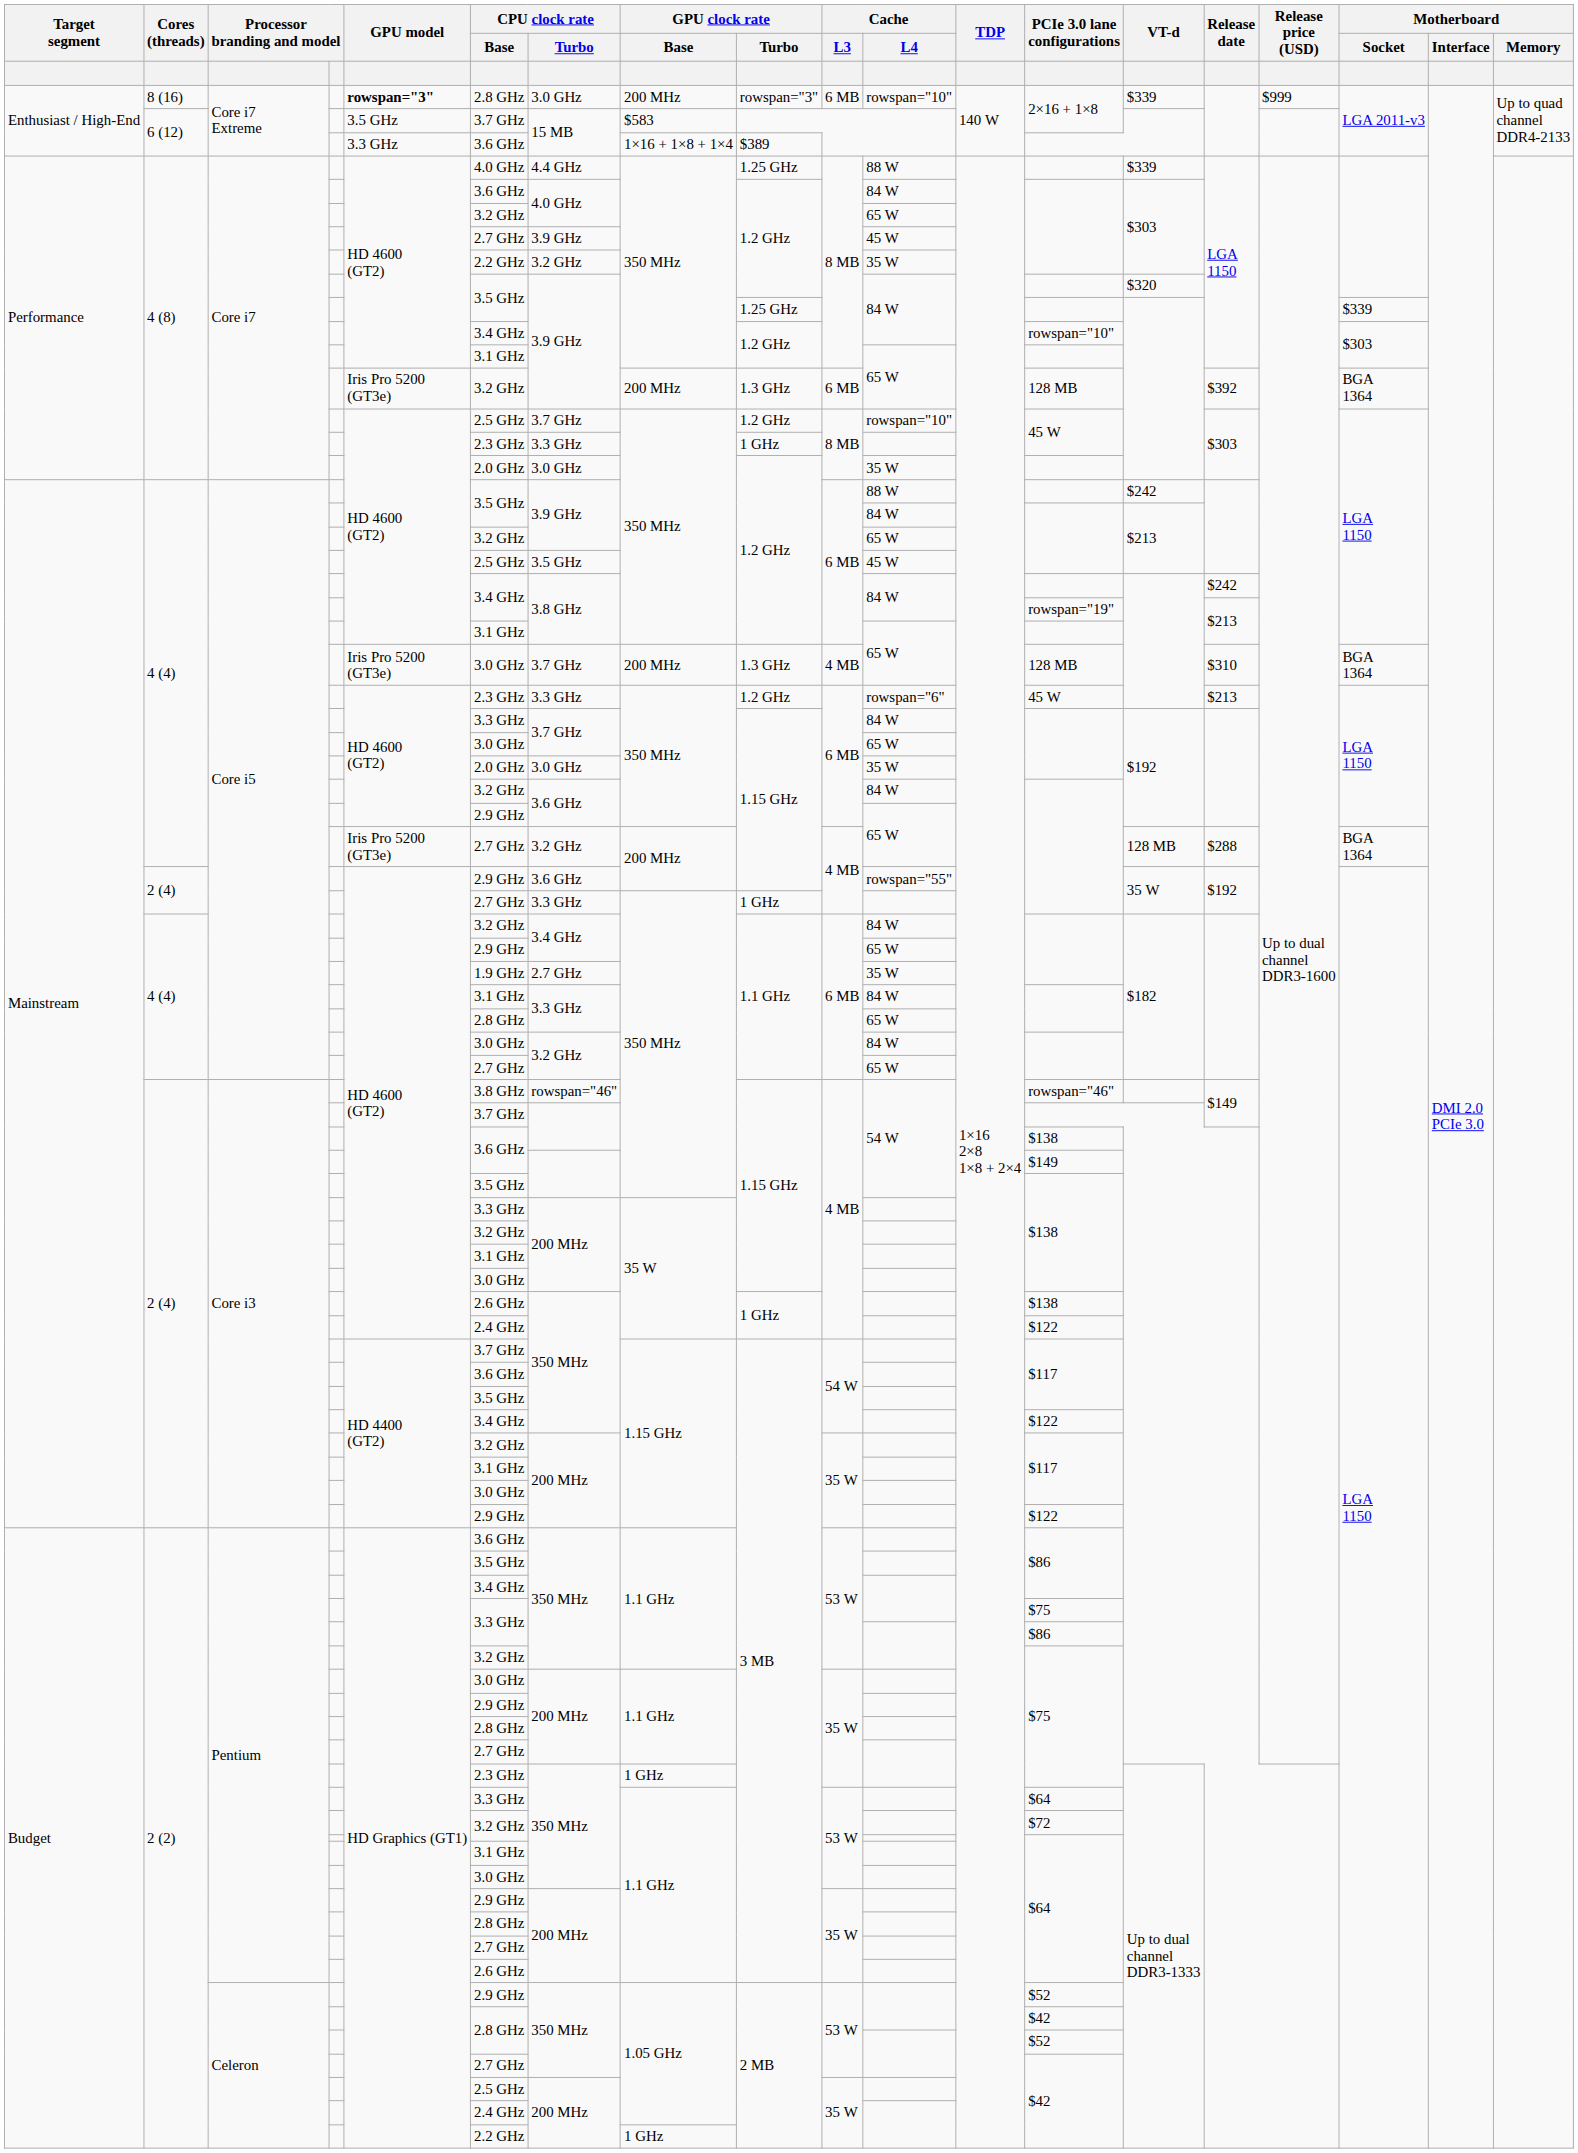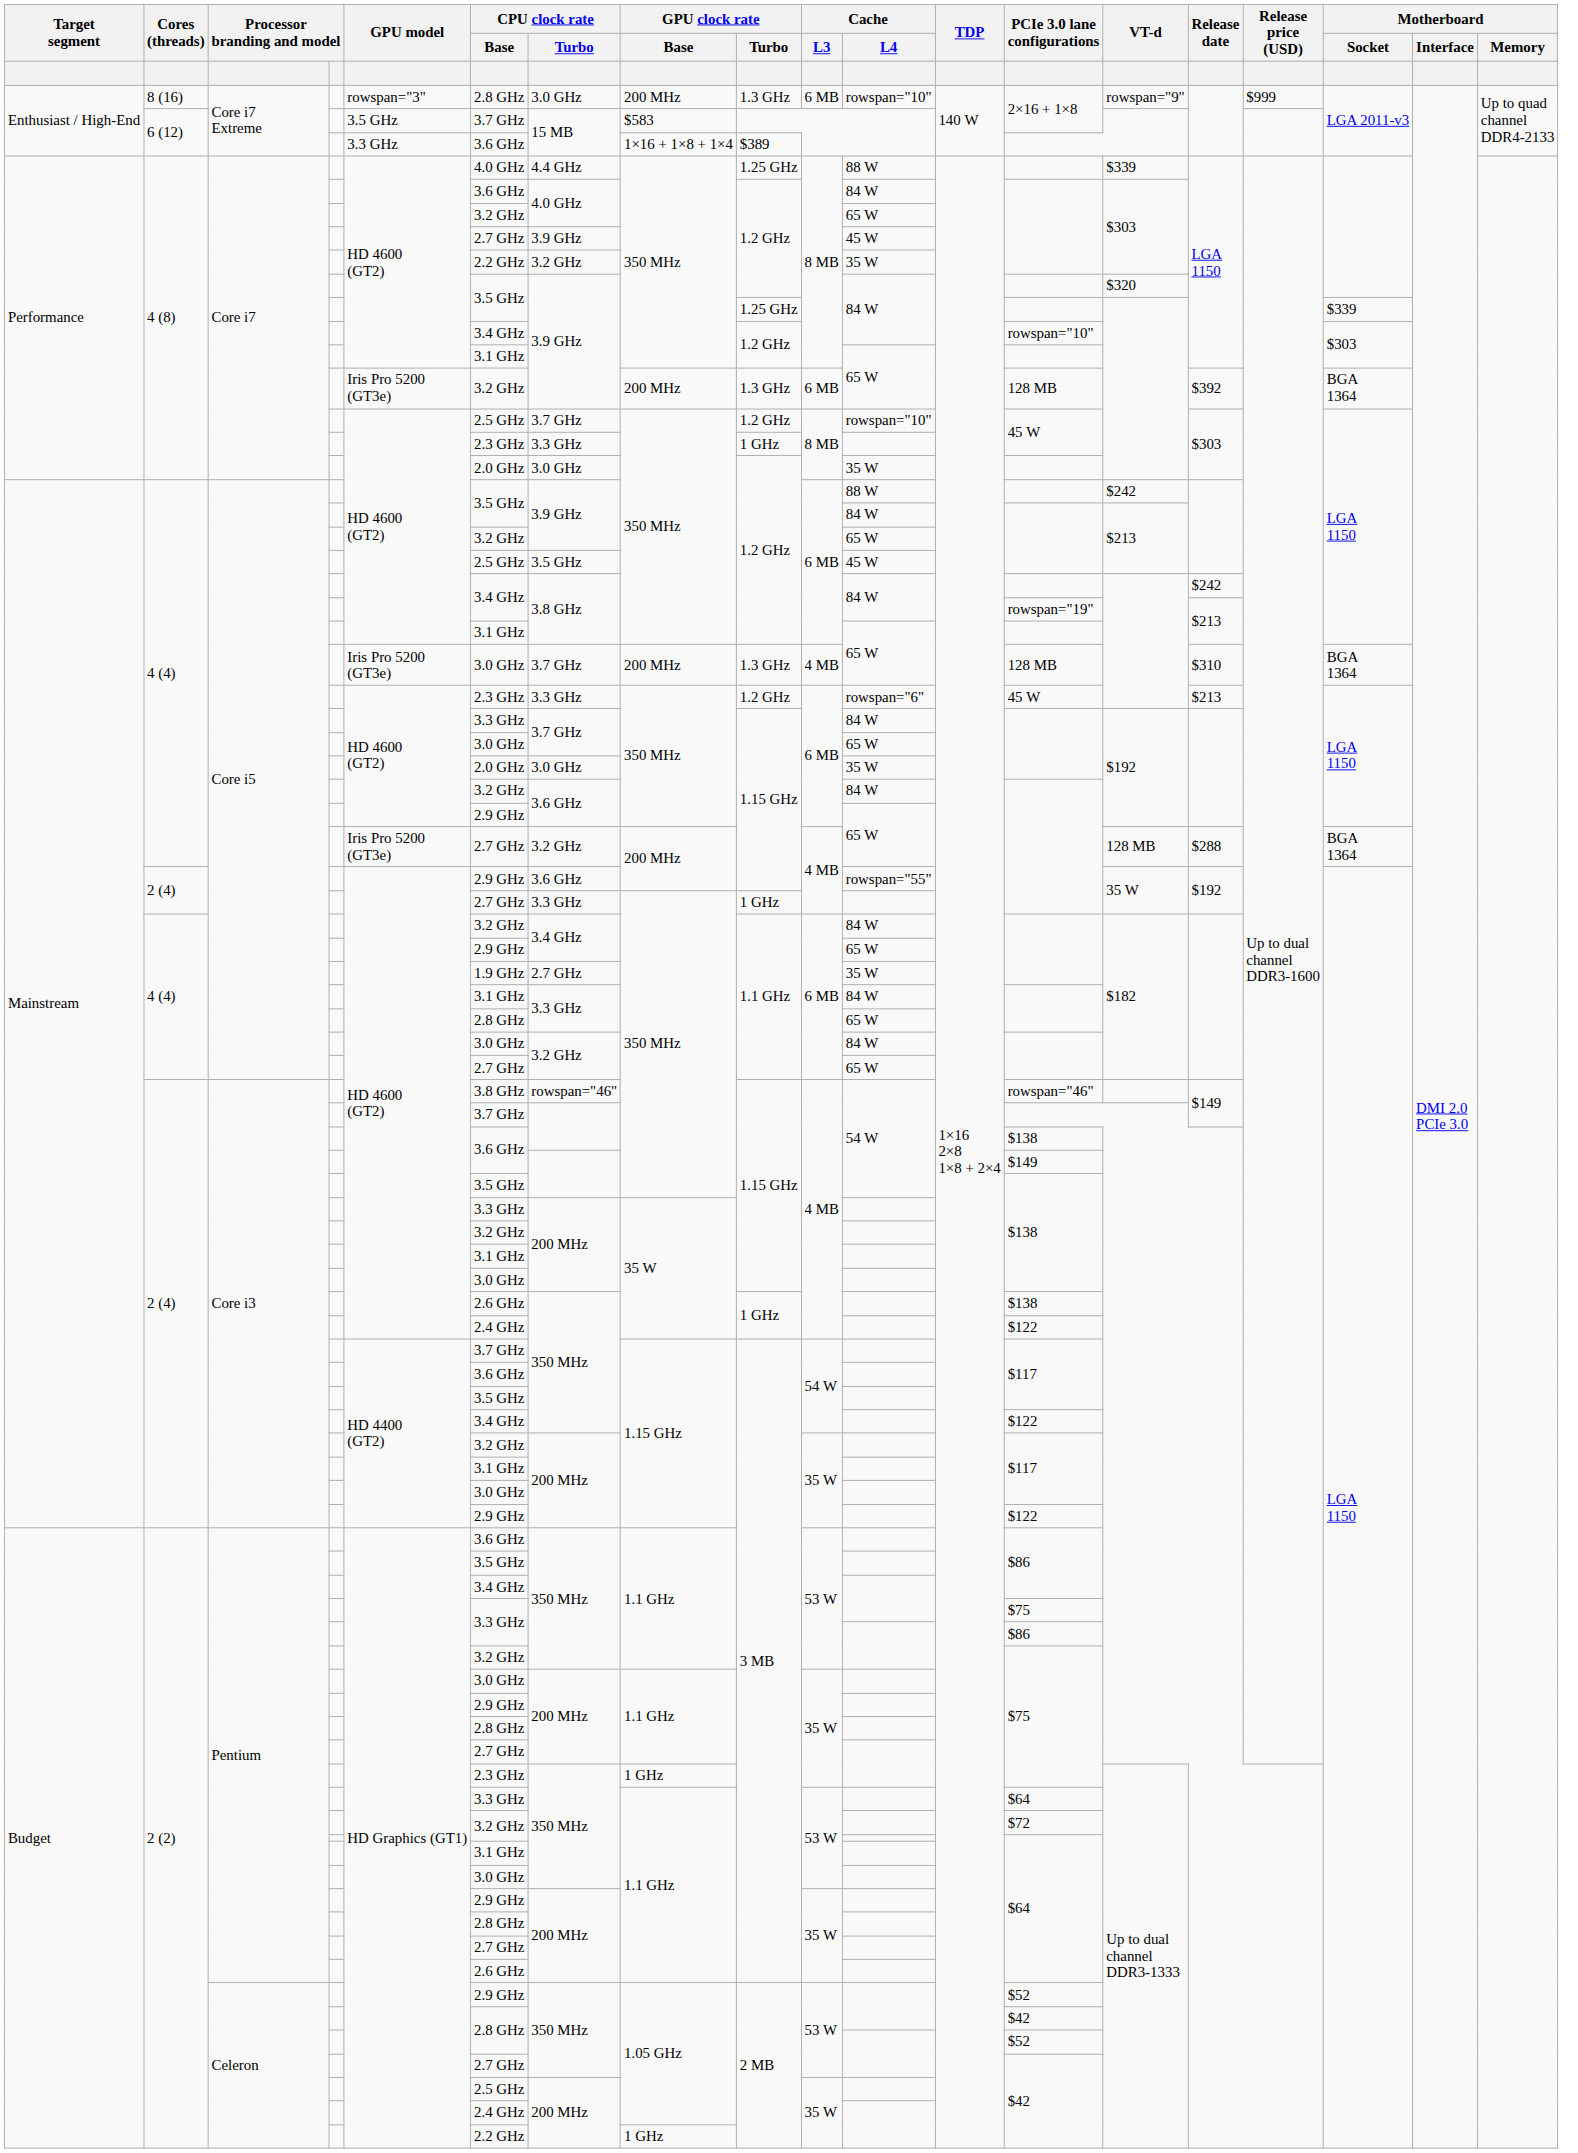(391, 96) bold -> (387, 96) normal
(779, 96) rowspan="3" -> (765, 96) 1.3 GHz
(1142, 96) $339 -> (1145, 96) rowspan="9"
